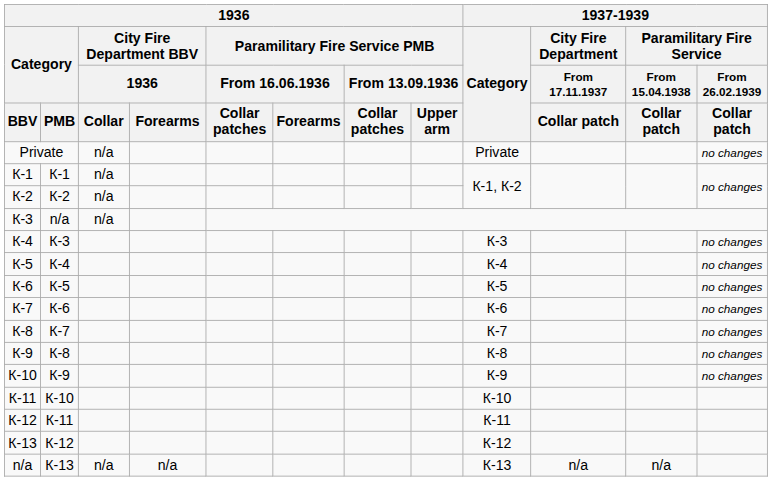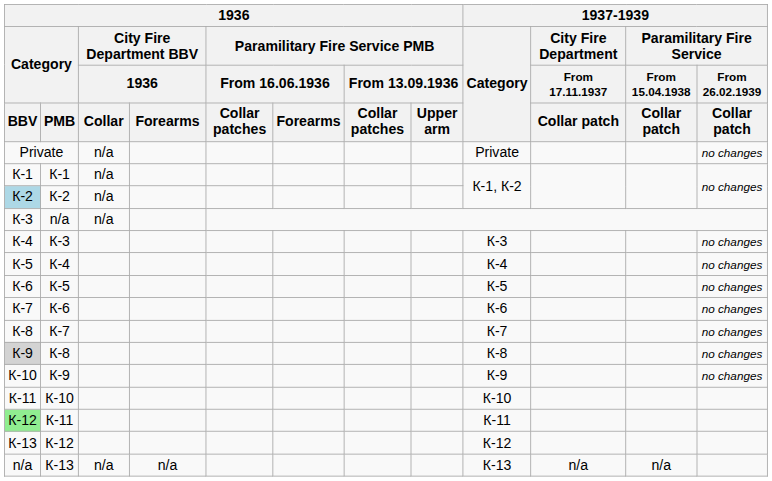(23, 197) no background -> (23, 197) lightblue background
(23, 353) no background -> (23, 353) lightgrey background
(23, 420) no background -> (23, 420) lightgreen background
